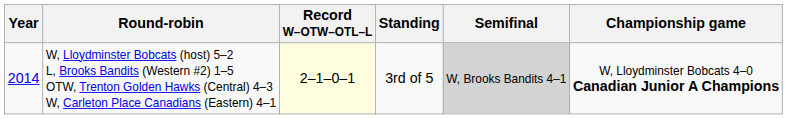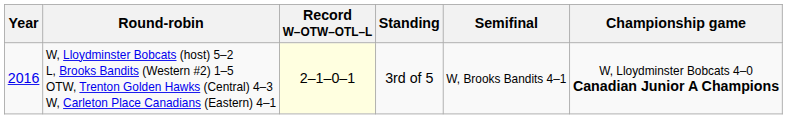(24, 78) 2014 -> (24, 78) 2016
(506, 79) lightgrey background -> (506, 79) no background
